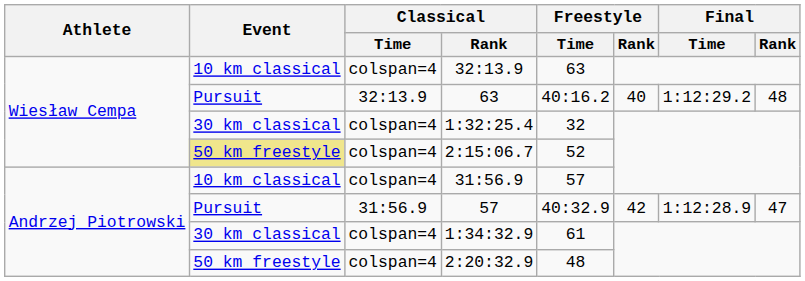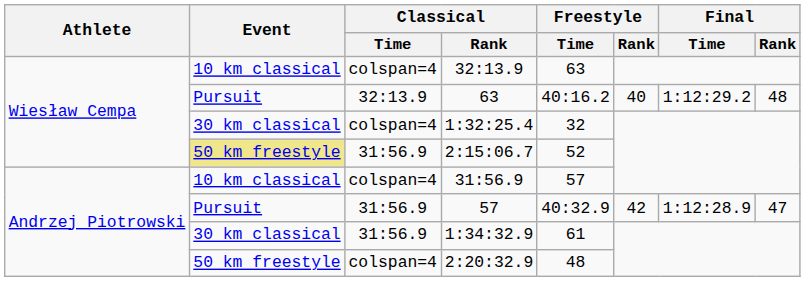(393, 153) colspan=4 -> (393, 153) 31:56.9
(393, 235) colspan=4 -> (393, 235) 31:56.9
